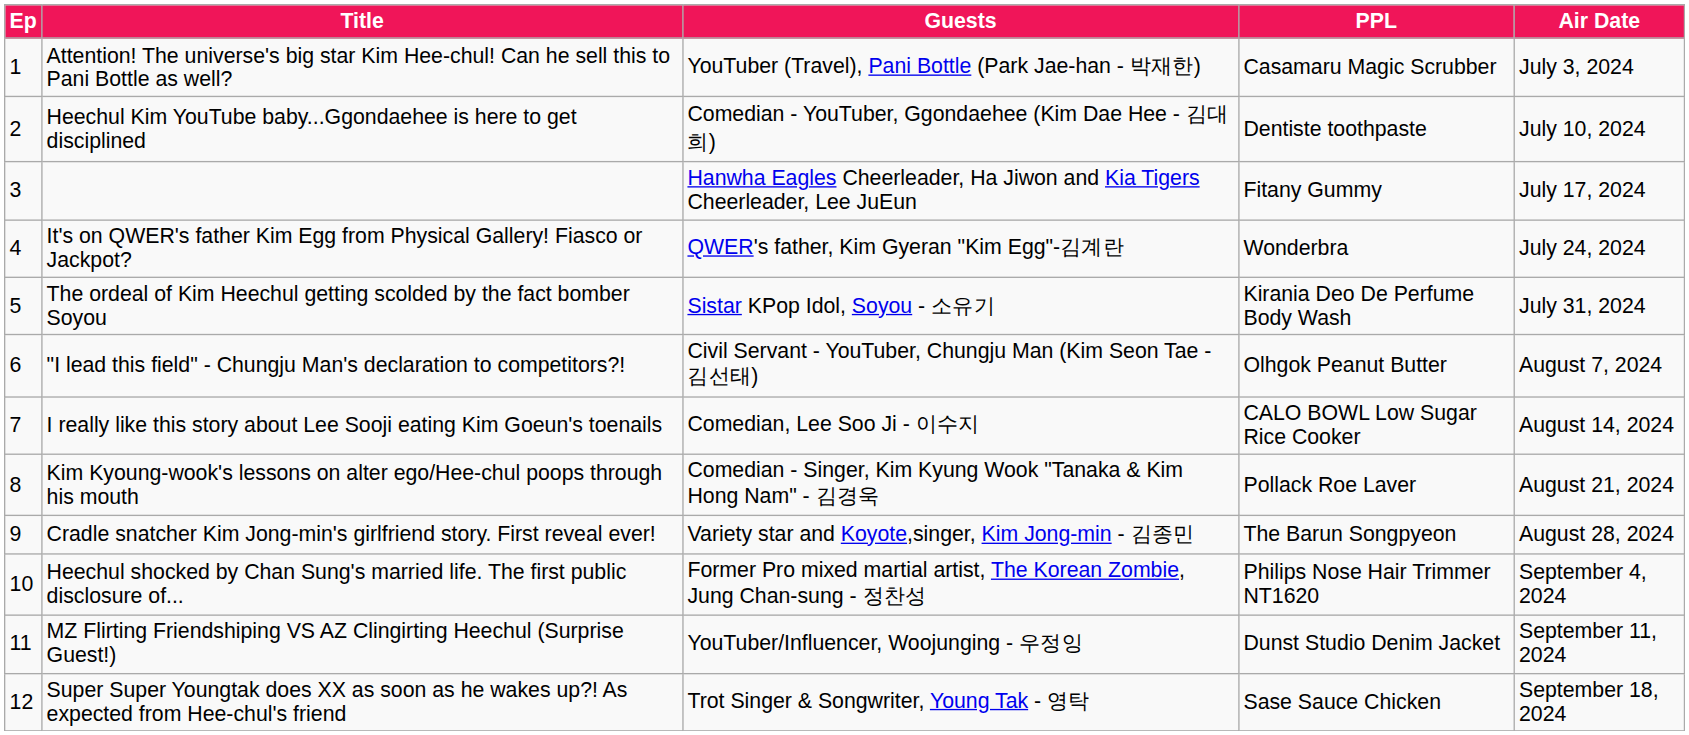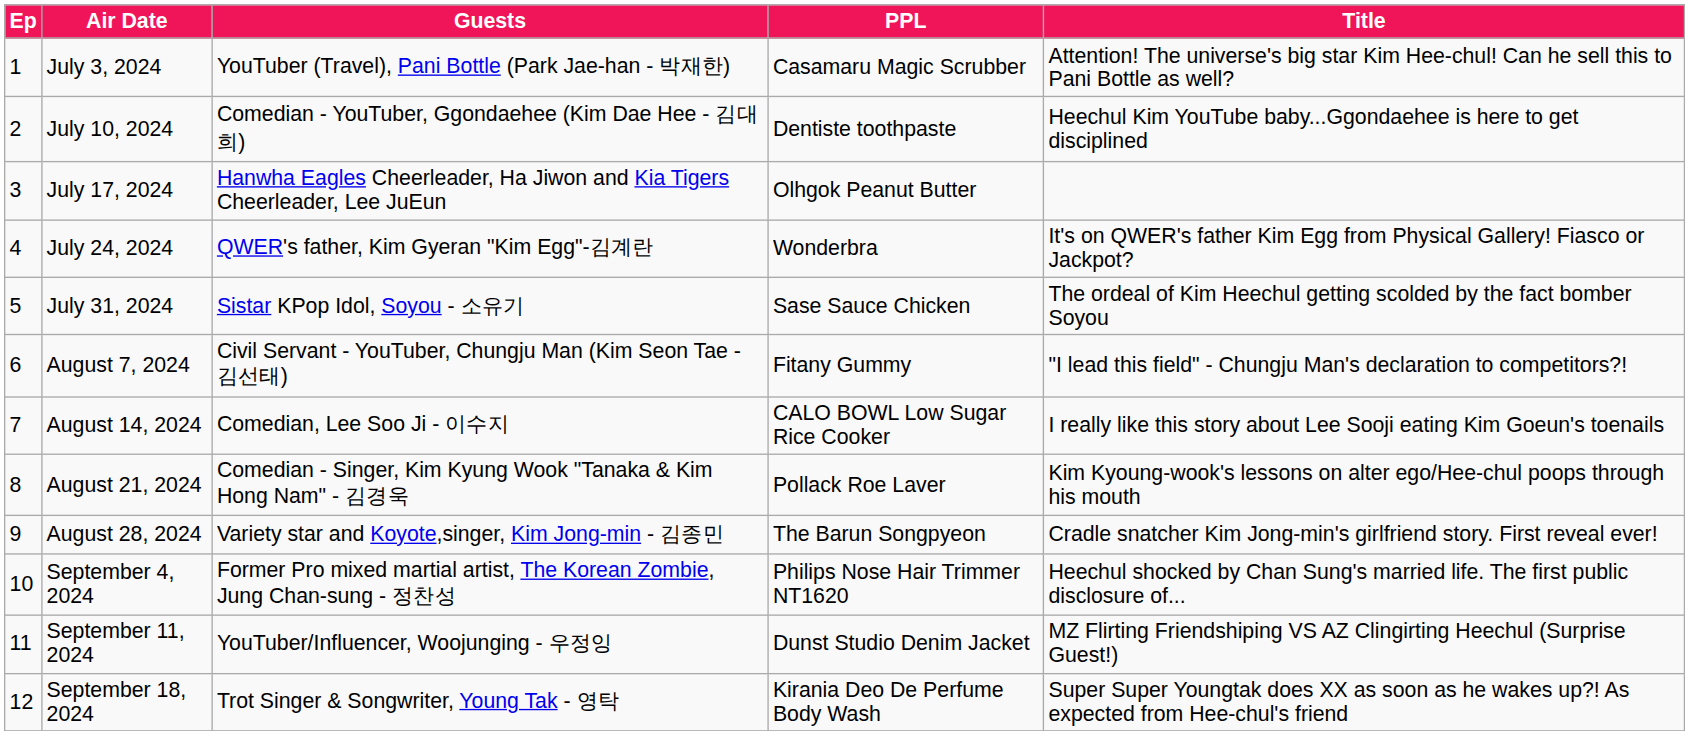columns swapped: (362, 21) <-> (1599, 21)
(1313, 190) Fitany Gummy -> (875, 190) Olhgok Peanut Butter
(1359, 305) Kirania Deo De Perfume Body Wash -> (872, 305) Sase Sauce Chicken
(1345, 365) Olhgok Peanut Butter -> (842, 365) Fitany Gummy
(1342, 701) Sase Sauce Chicken -> (888, 701) Kirania Deo De Perfume Body Wash
